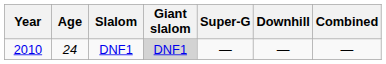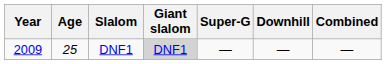(28, 49) 2010 -> (28, 49) 2009
(70, 49) 24 -> (70, 49) 25
